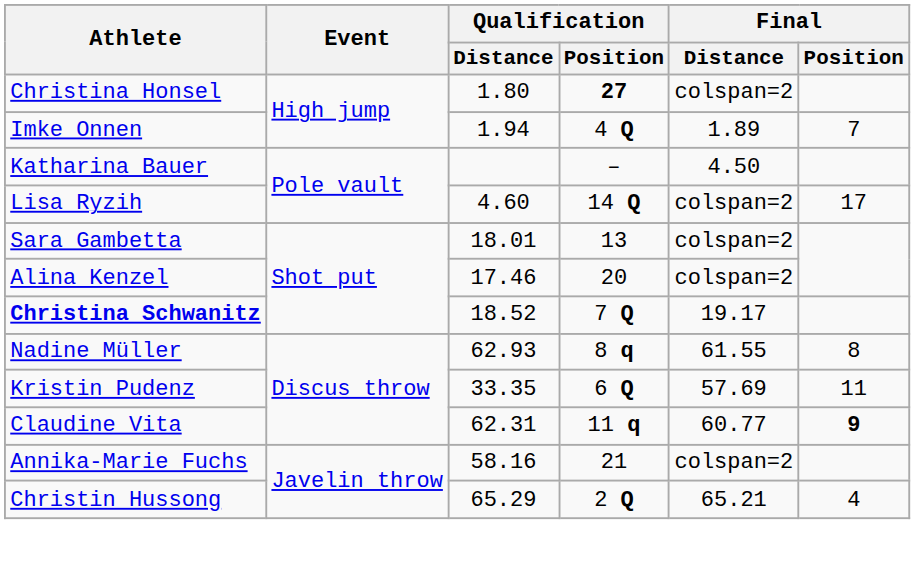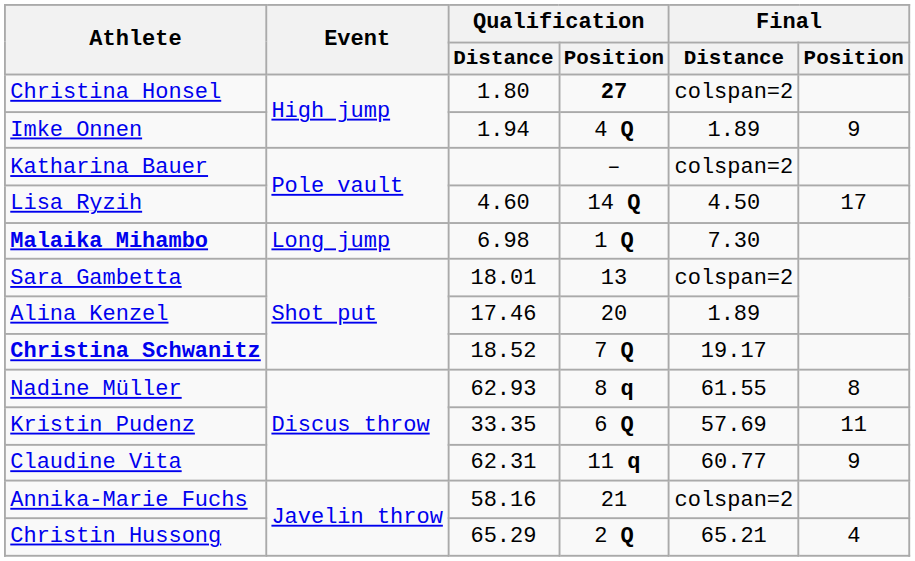(854, 130) 7 -> (854, 130) 9
(734, 167) 4.50 -> (734, 167) colspan=2
(734, 204) colspan=2 -> (734, 204) 4.50
+ row: (109, 241)
(734, 278) colspan=2 -> (734, 315) 1.89
(854, 425) bold -> (854, 462) normal
